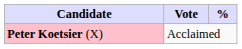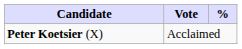(55, 33) pink background -> (55, 33) no background
